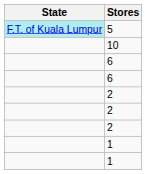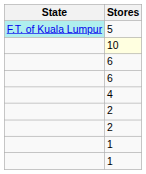(113, 45) no background -> (113, 45) lightyellow background
(110, 95) 2 -> (110, 95) 4
